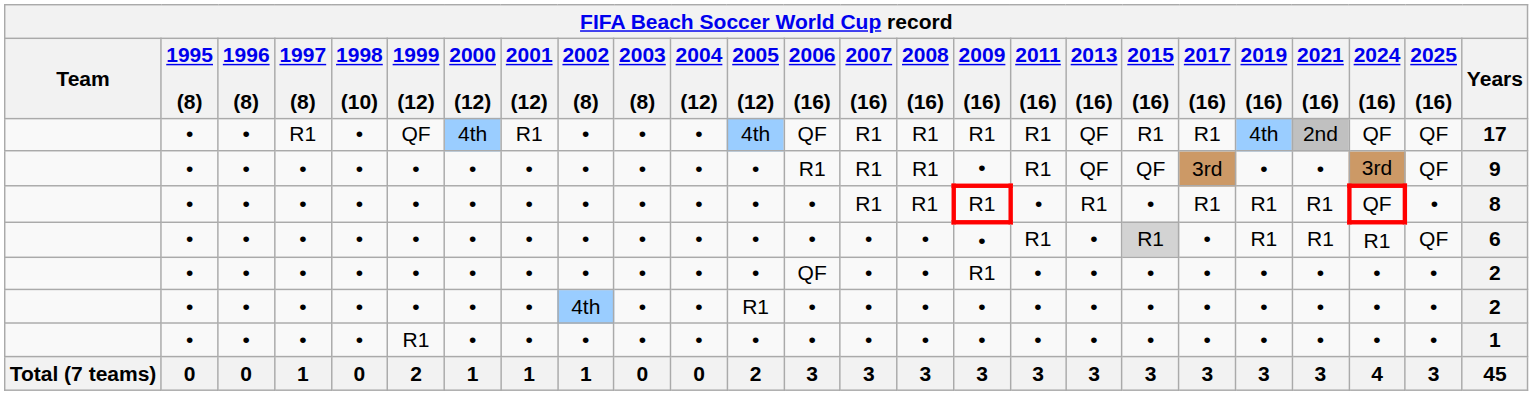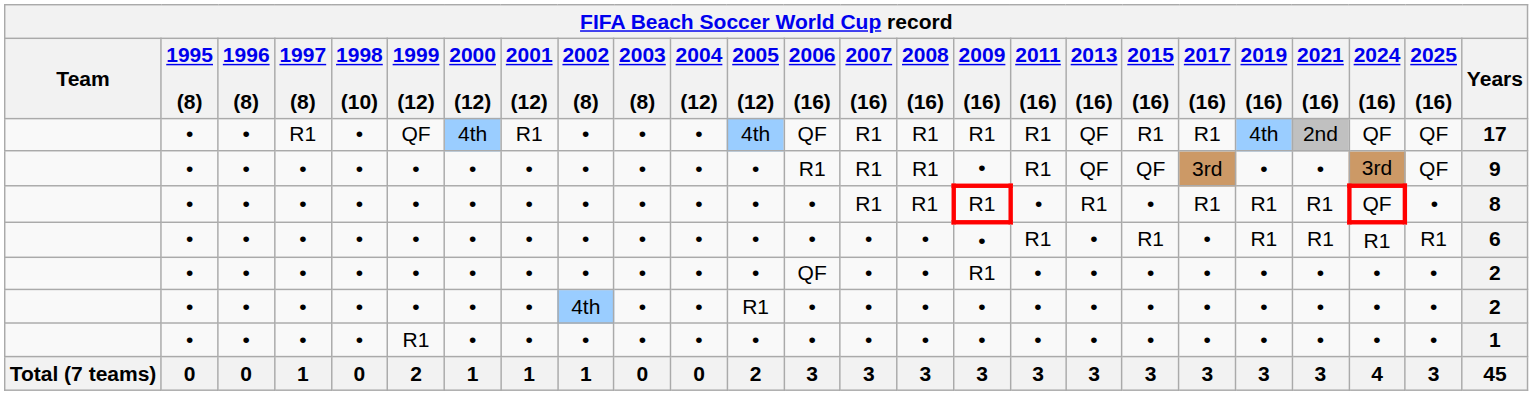(1151, 240) lightgrey background -> (1151, 240) no background
(1434, 240) QF -> (1434, 240) R1
